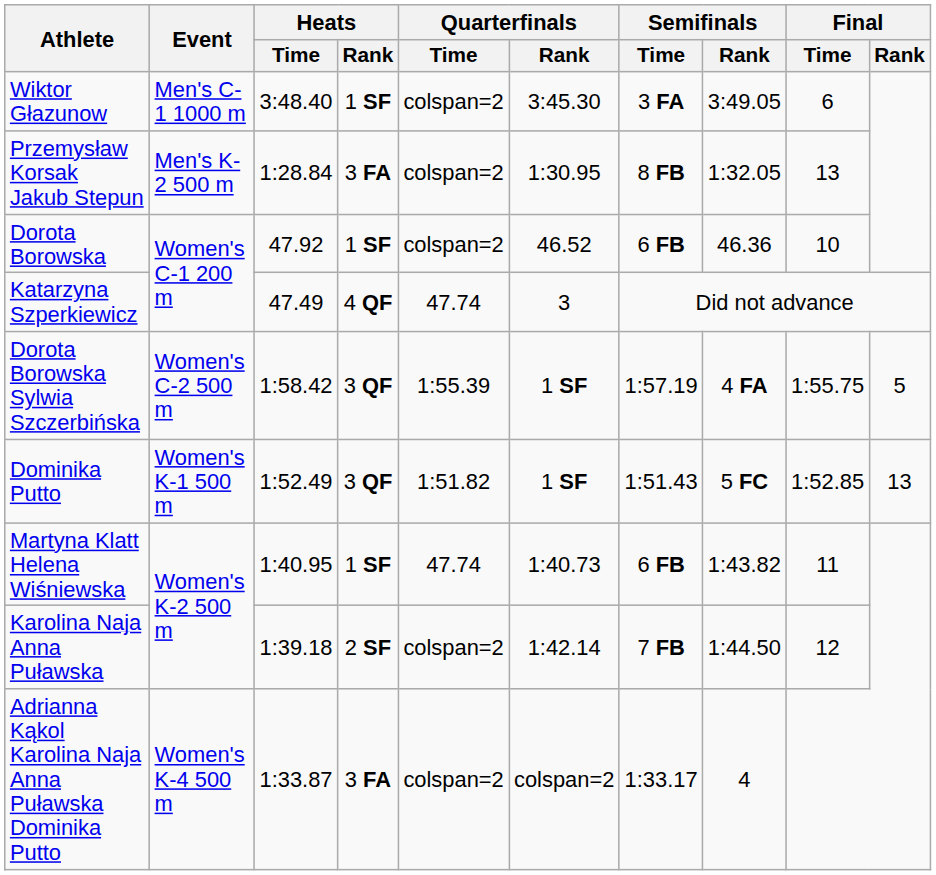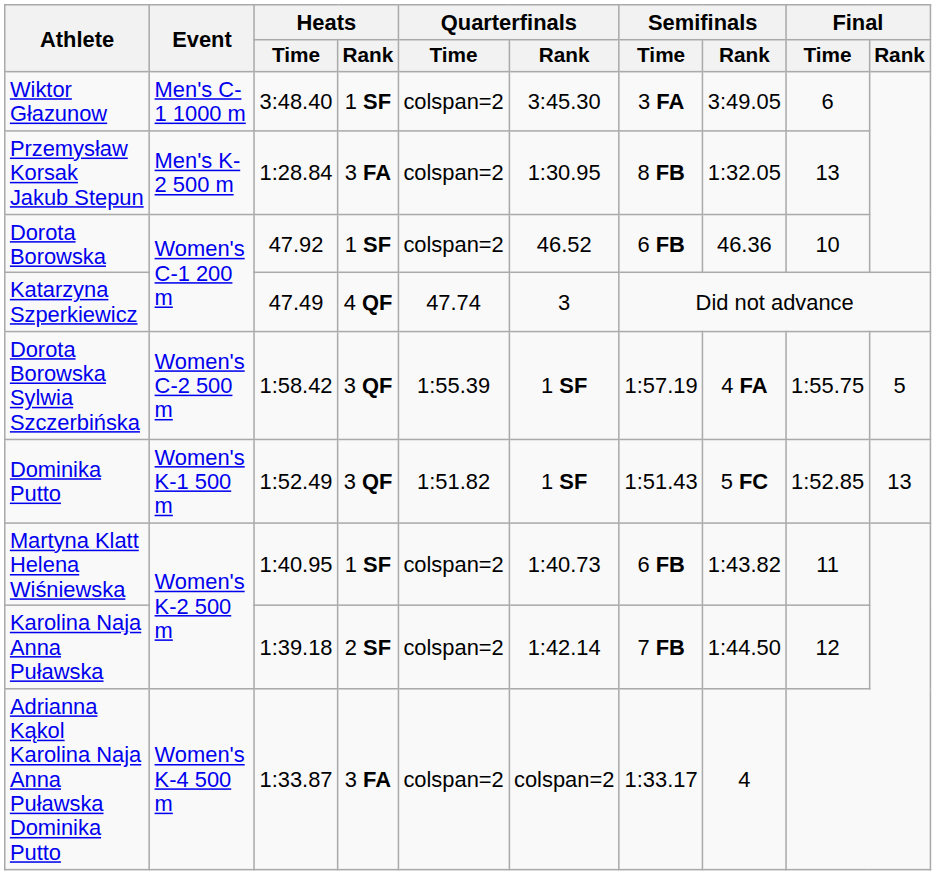(454, 565) 47.74 -> (454, 565) colspan=2
